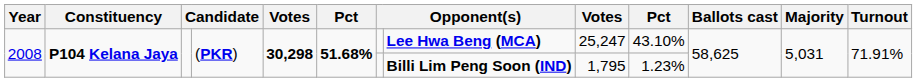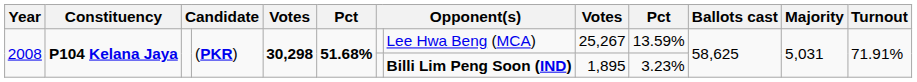(464, 41) bold -> (461, 41) normal
(602, 41) 25,247 -> (602, 41) 25,267
(659, 41) 43.10% -> (659, 41) 13.59%
(606, 65) 1,795 -> (606, 65) 1,895
(663, 65) 1.23% -> (663, 65) 3.23%
